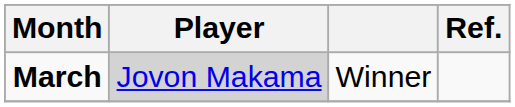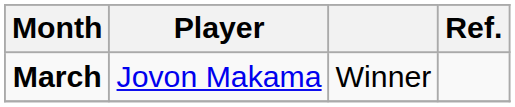(219, 76) lightgrey background -> (219, 76) no background
